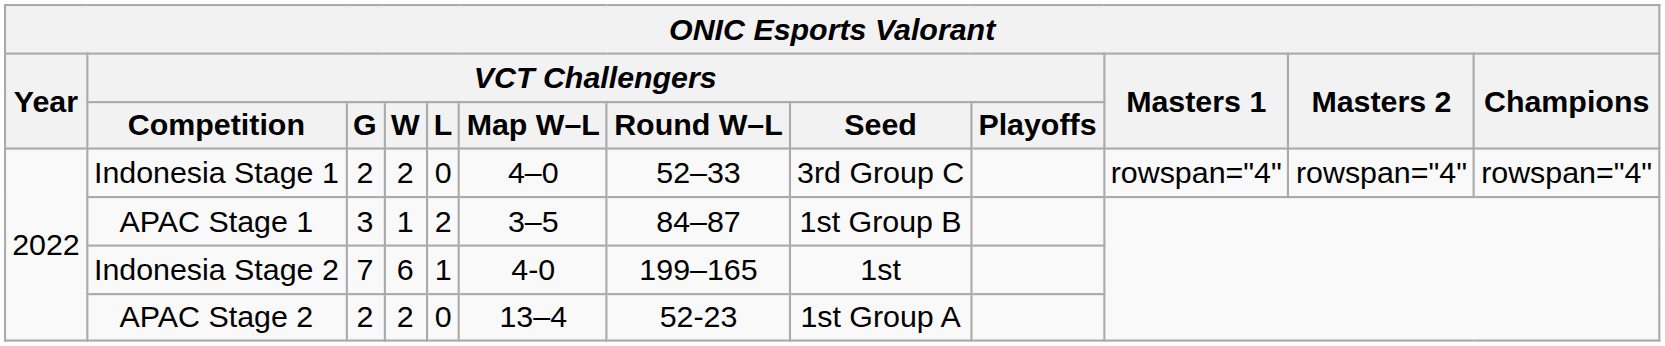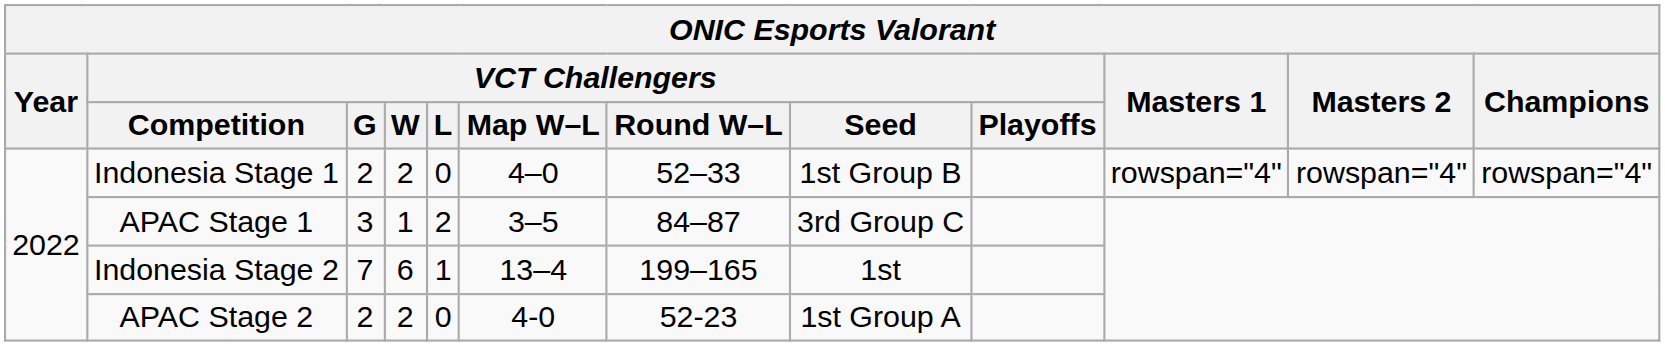(881, 173) 3rd Group C -> (881, 173) 1st Group B
(881, 221) 1st Group B -> (881, 221) 3rd Group C
(533, 269) 4-0 -> (533, 269) 13–4
(533, 317) 13–4 -> (533, 317) 4-0
